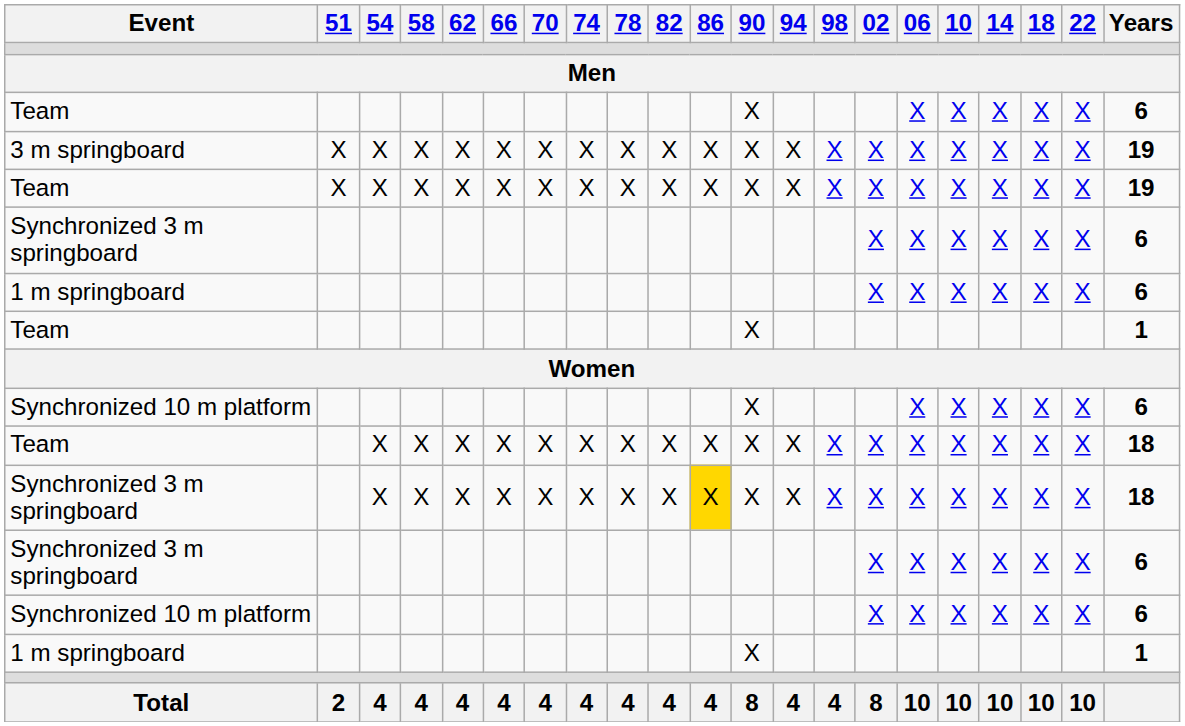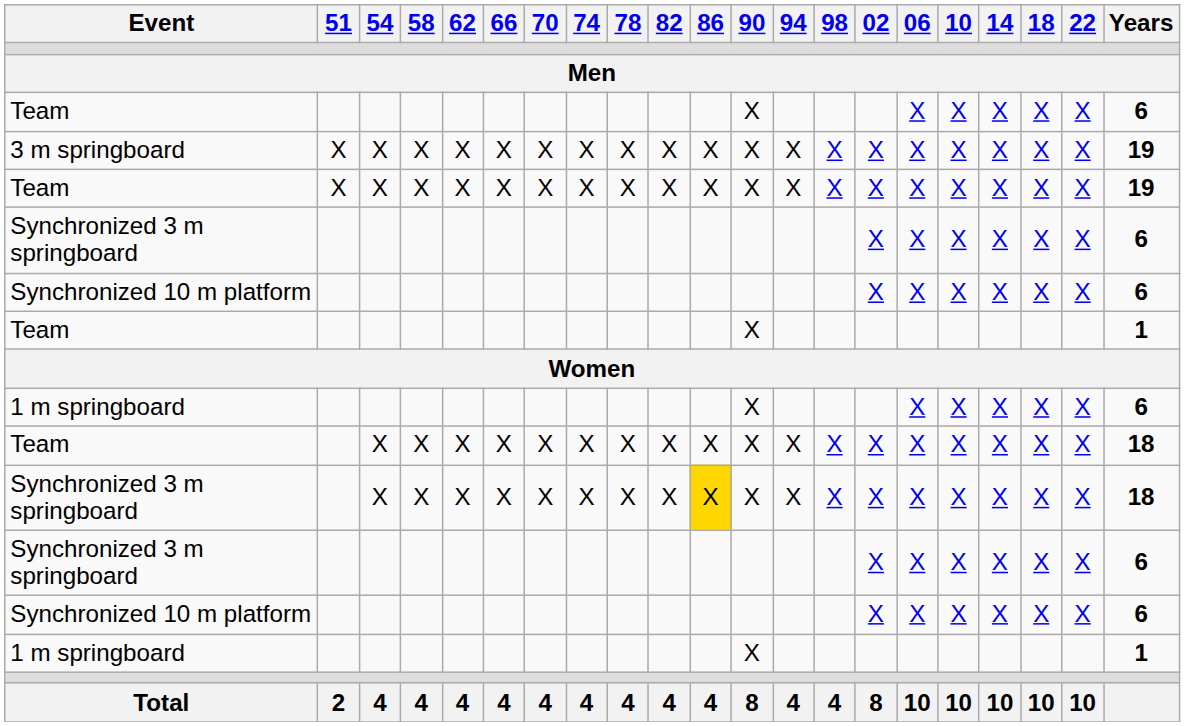(98, 291) 1 m springboard -> (161, 291) Synchronized 10 m platform
(161, 406) Synchronized 10 m platform -> (98, 406) 1 m springboard
